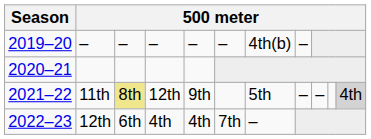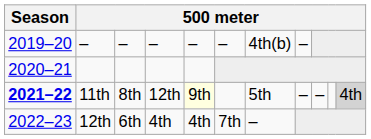(40, 95) normal -> (40, 95) bold
(130, 95) khaki background -> (130, 95) no background
(199, 95) no background -> (199, 95) lightyellow background
